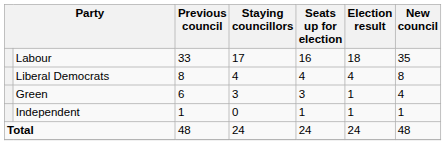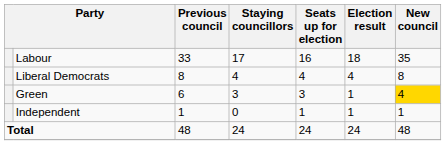(401, 94) no background -> (401, 94) gold background
